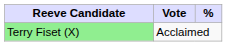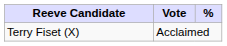(43, 31) lightgreen background -> (43, 31) no background
